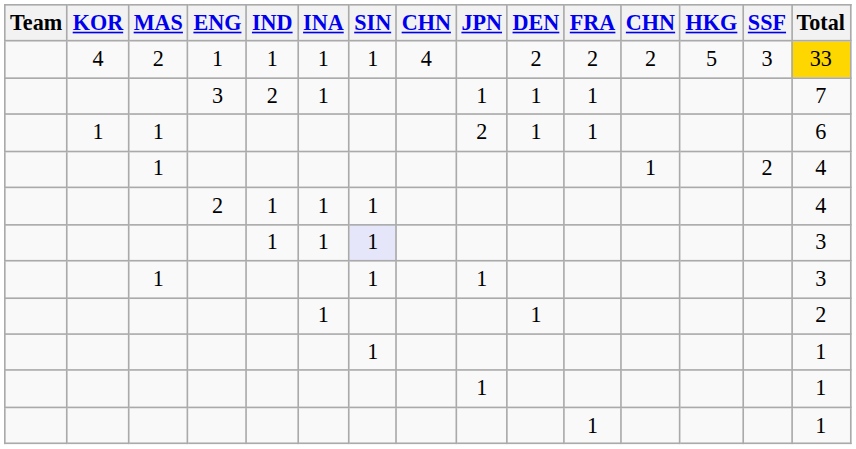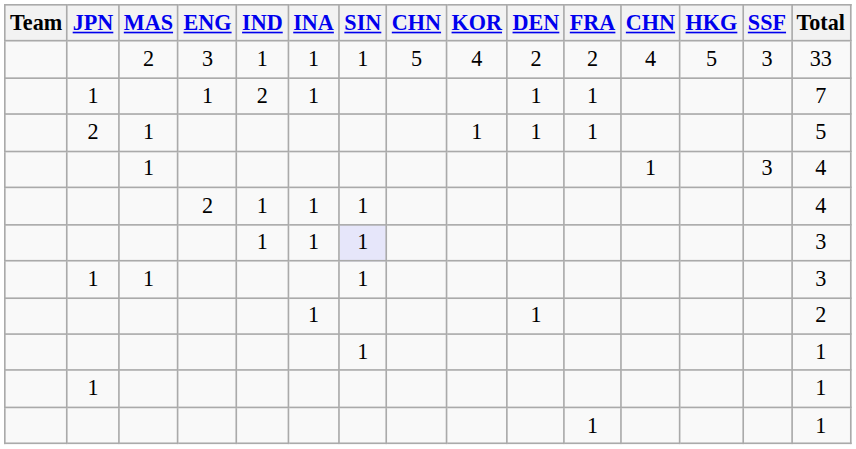columns swapped: (98, 22) <-> (482, 22)
(217, 58) 1 -> (208, 58) 3
(426, 58) 4 -> (416, 58) 5
(650, 58) 2 -> (650, 58) 4
(821, 58) gold background -> (821, 58) no background
(217, 95) 3 -> (208, 95) 1
(821, 132) 6 -> (821, 132) 5
(767, 168) 2 -> (767, 168) 3
